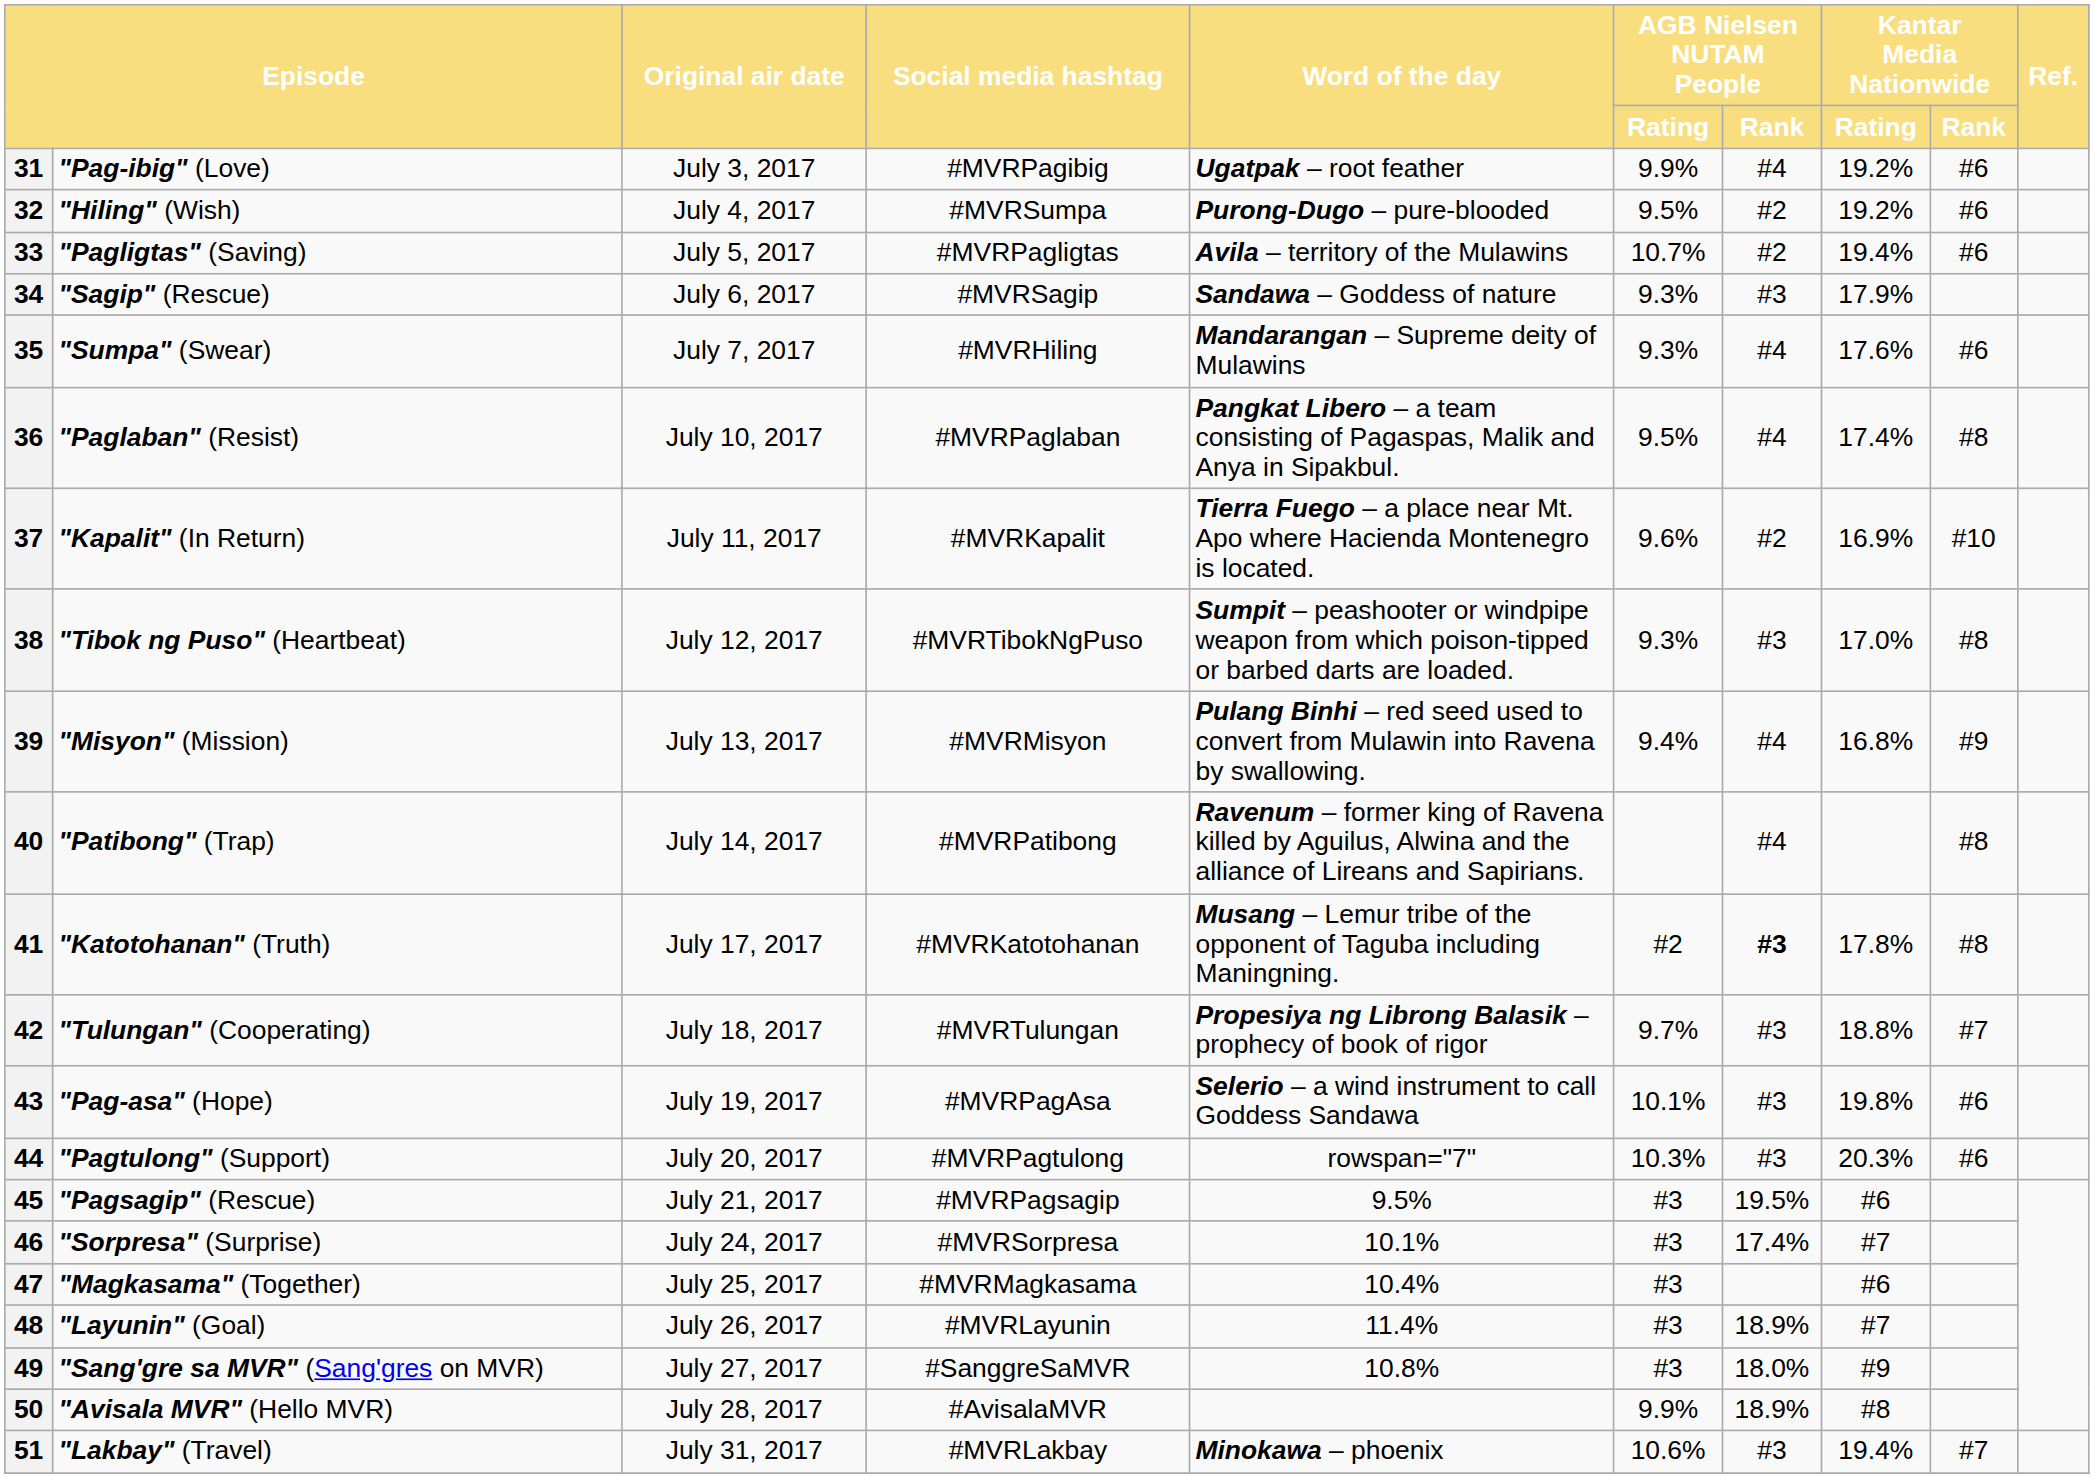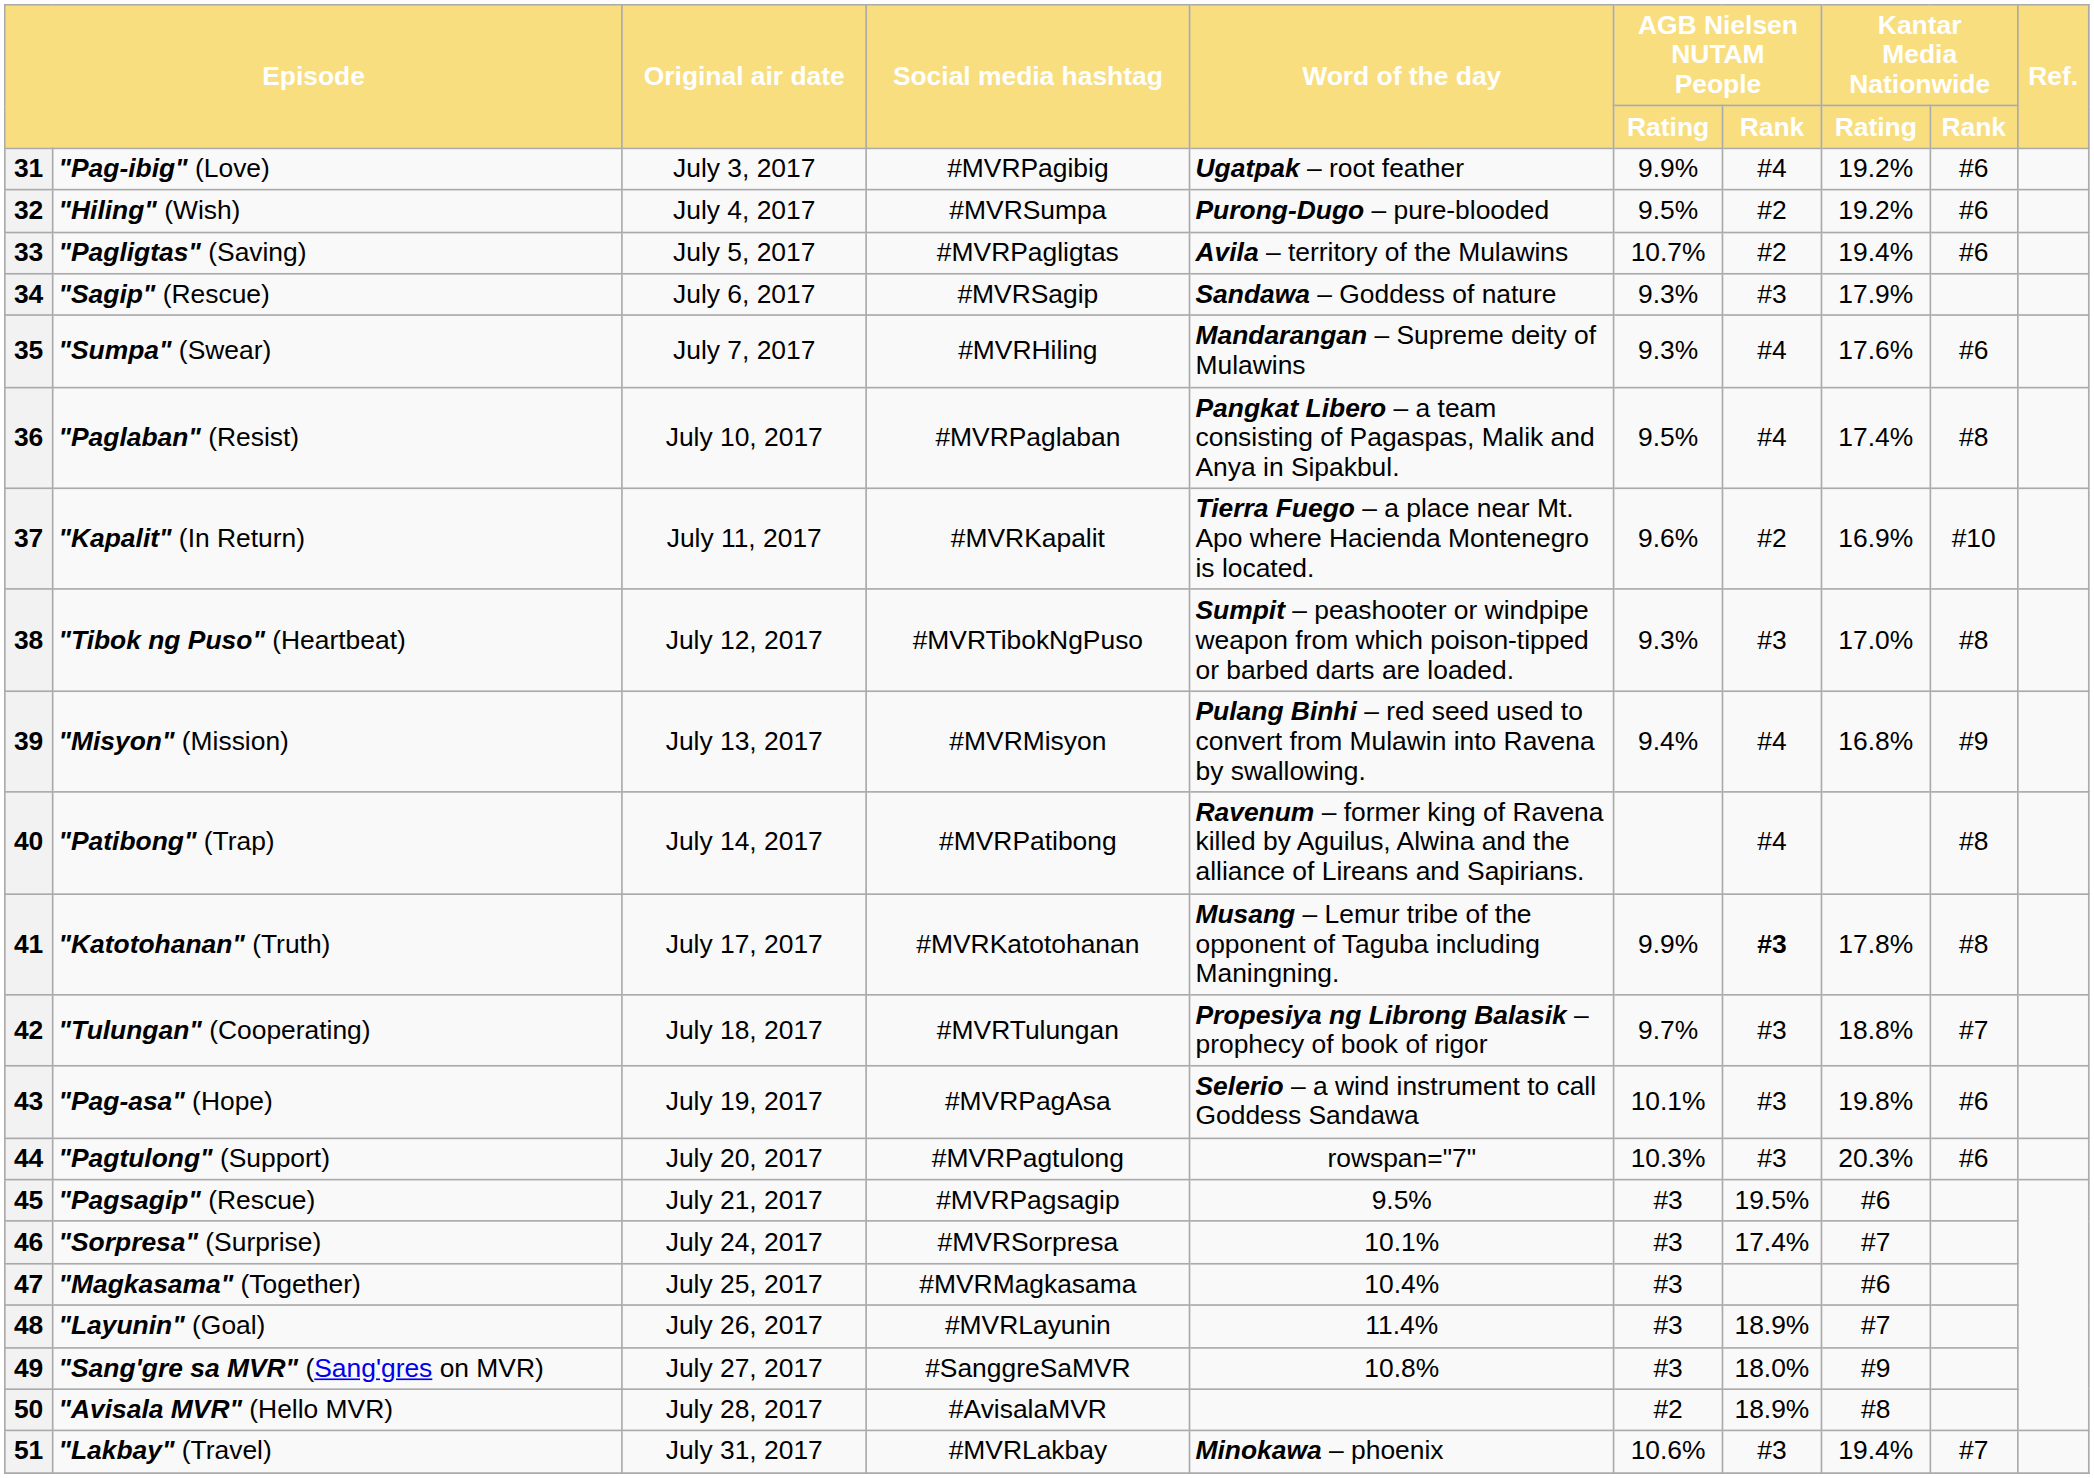(1668, 943) #2 -> (1668, 943) 9.9%
(1668, 1409) 9.9% -> (1668, 1409) #2
